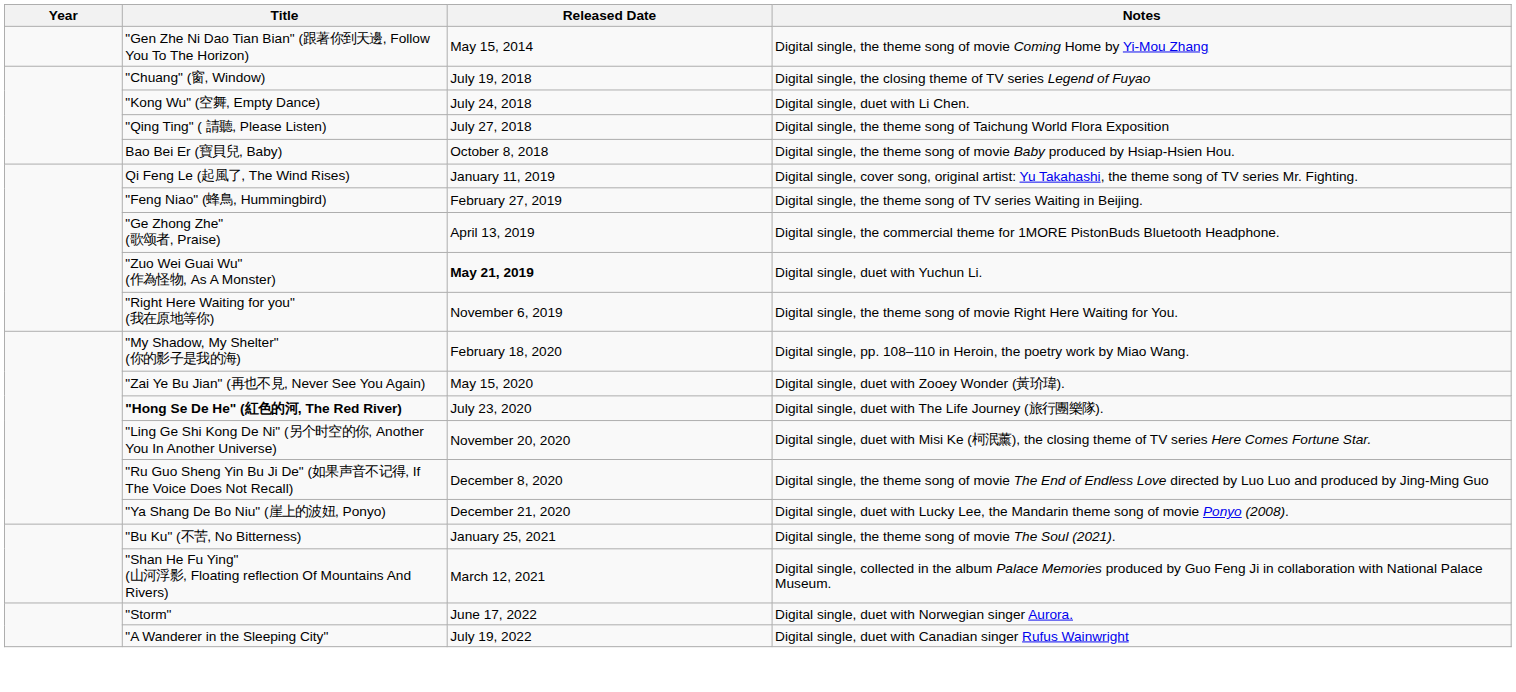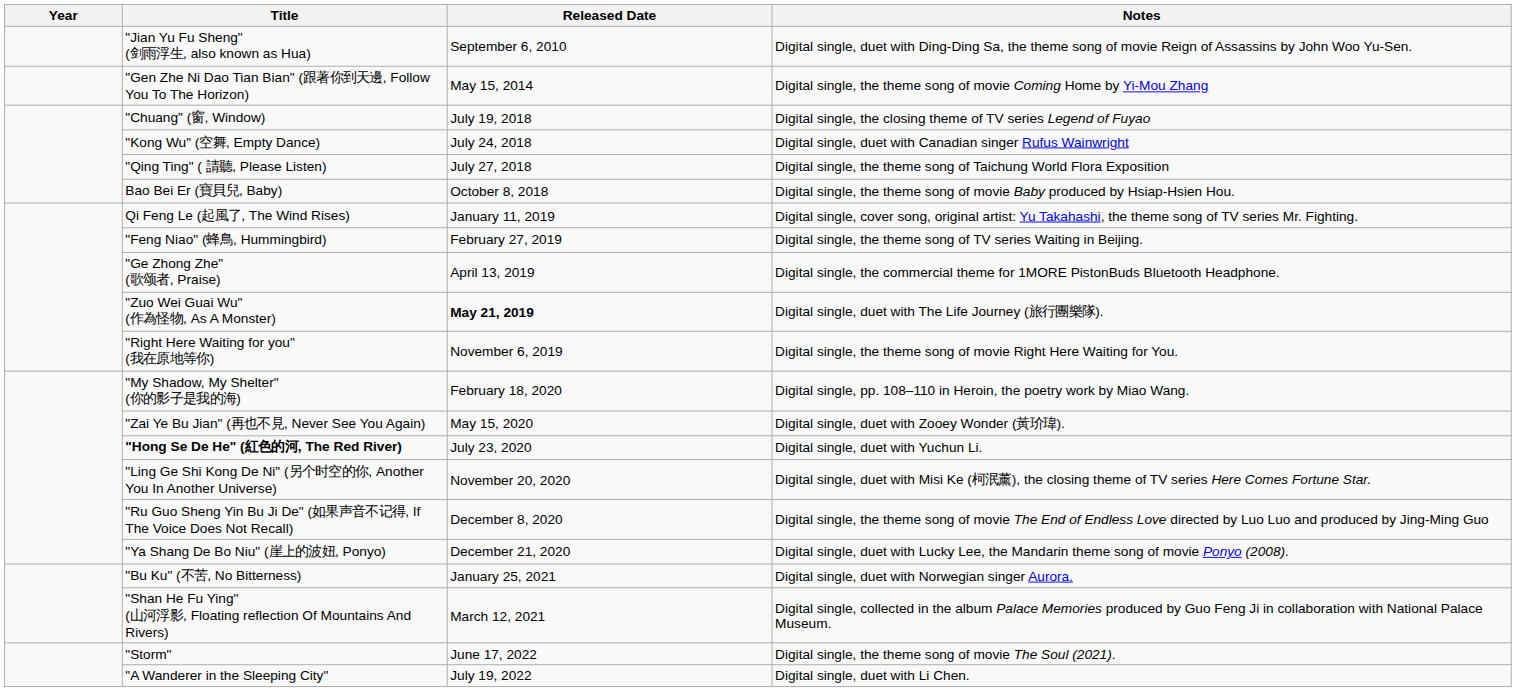+ row: (218, 45)
(872, 103) Digital single, duet with Li Chen. -> (952, 142) Digital single, duet with Canadian singer Rufus Wainwright
(879, 272) Digital single, duet with Yuchun Li. -> (939, 312) Digital single, duet with The Life Journey (旅行團樂隊).
(939, 408) Digital single, duet with The Life Journey (旅行團樂隊). -> (879, 448) Digital single, duet with Yuchun Li.
(945, 537) Digital single, the theme song of movie The Soul (2021). -> (924, 576) Digital single, duet with Norwegian singer Aurora.
(924, 614) Digital single, duet with Norwegian singer Aurora. -> (945, 654) Digital single, the theme song of movie The Soul (2021).
(952, 636) Digital single, duet with Canadian singer Rufus Wainwright -> (872, 676) Digital single, duet with Li Chen.
